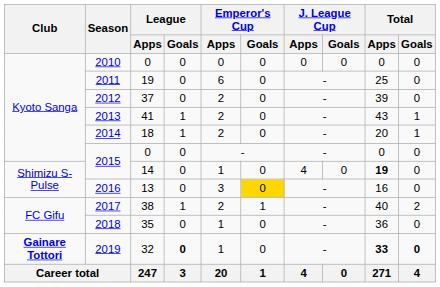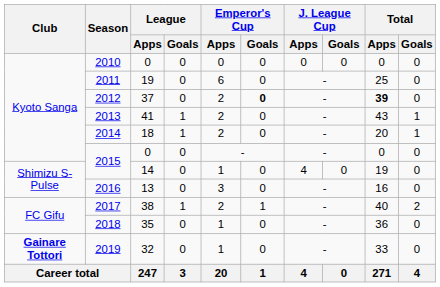(263, 98) normal -> (263, 98) bold
(382, 98) normal -> (382, 98) bold
(382, 170) bold -> (382, 170) normal
(263, 188) gold background -> (263, 188) no background
(183, 248) bold -> (183, 248) normal
(382, 248) bold -> (382, 248) normal
(417, 248) bold -> (417, 248) normal
